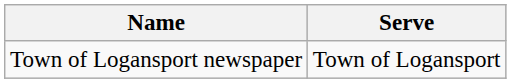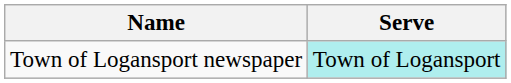(407, 59) no background -> (407, 59) paleturquoise background
